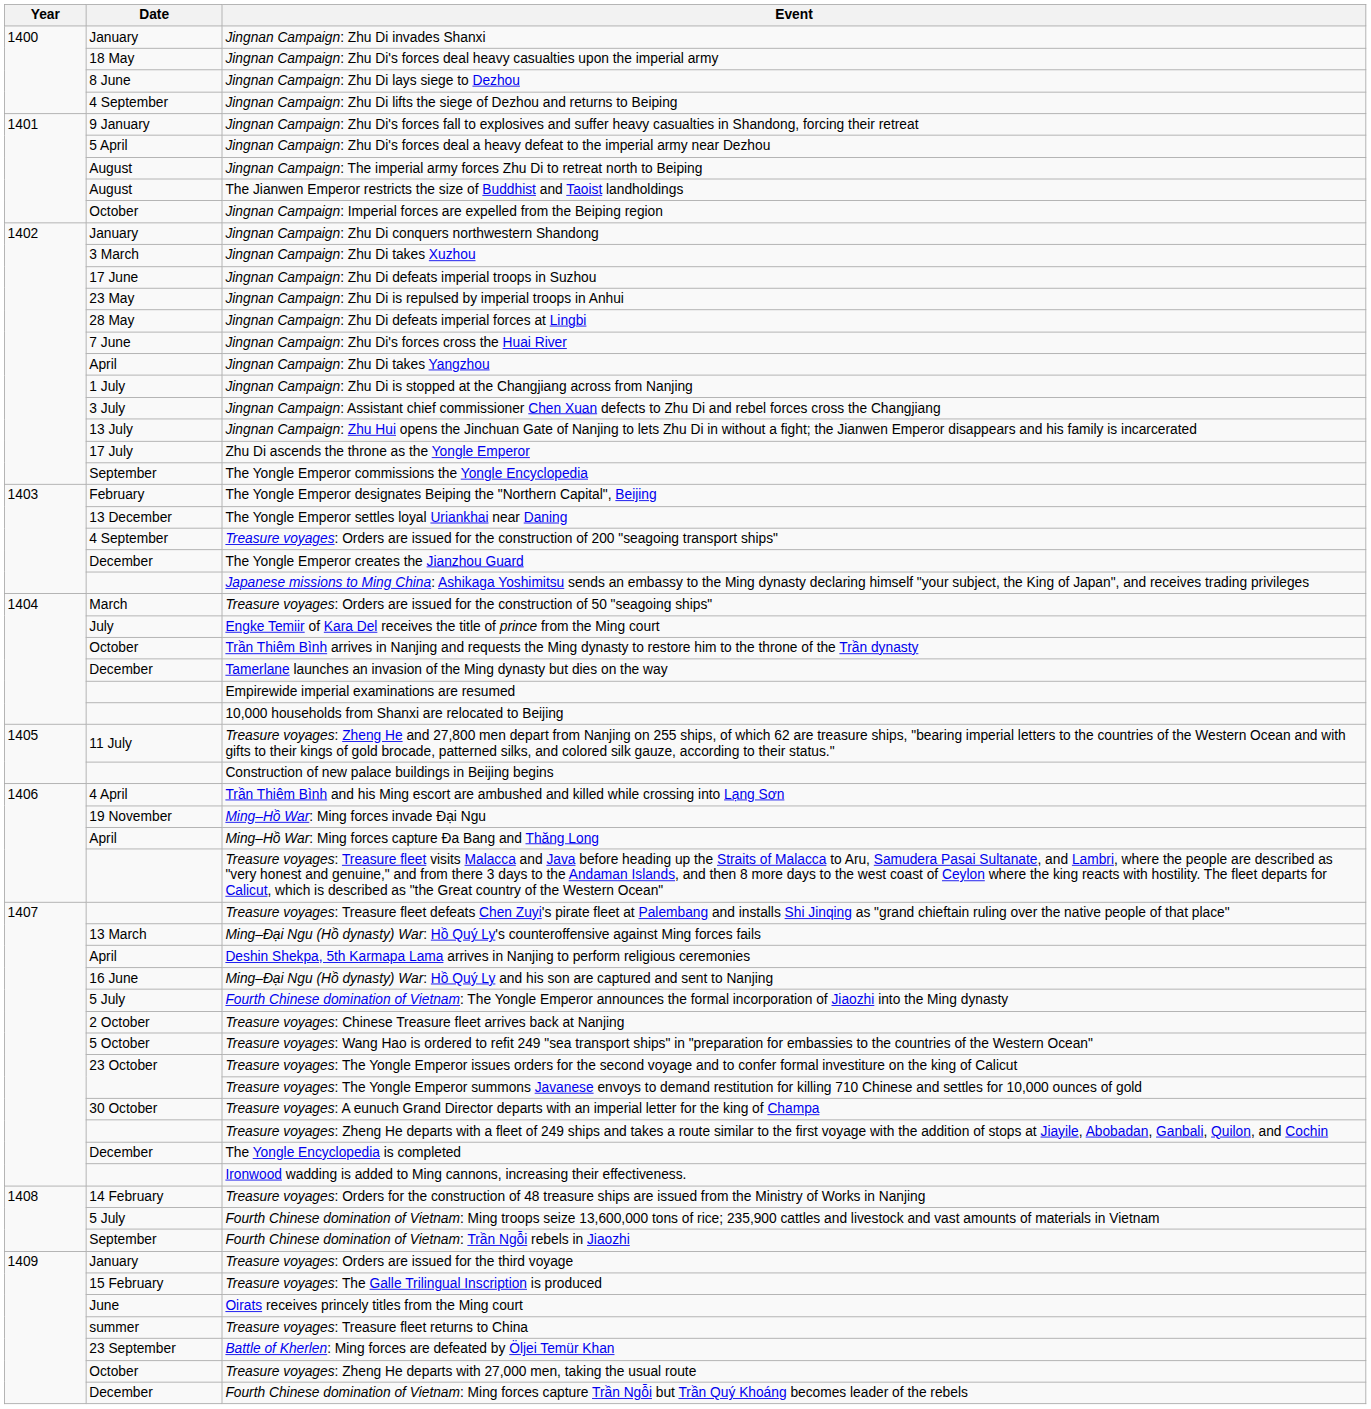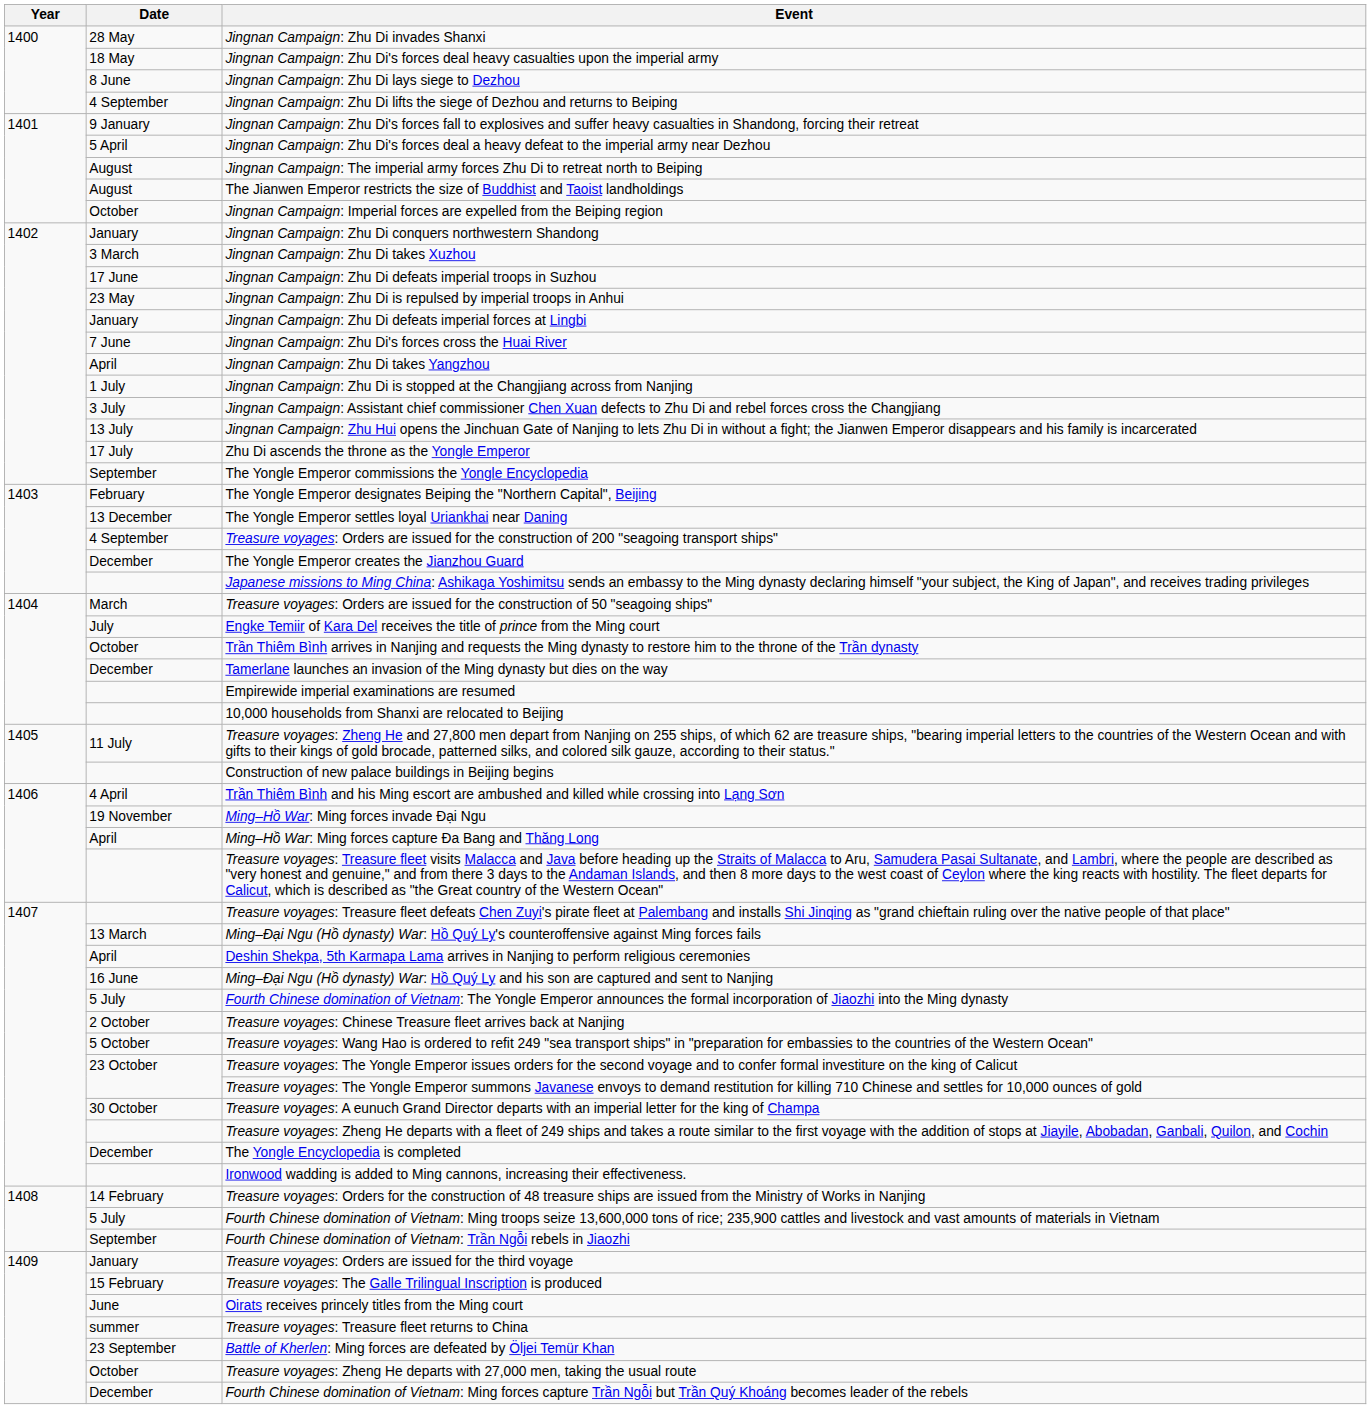(114, 37) January -> (112, 37) 28 May
(112, 320) 28 May -> (114, 320) January
